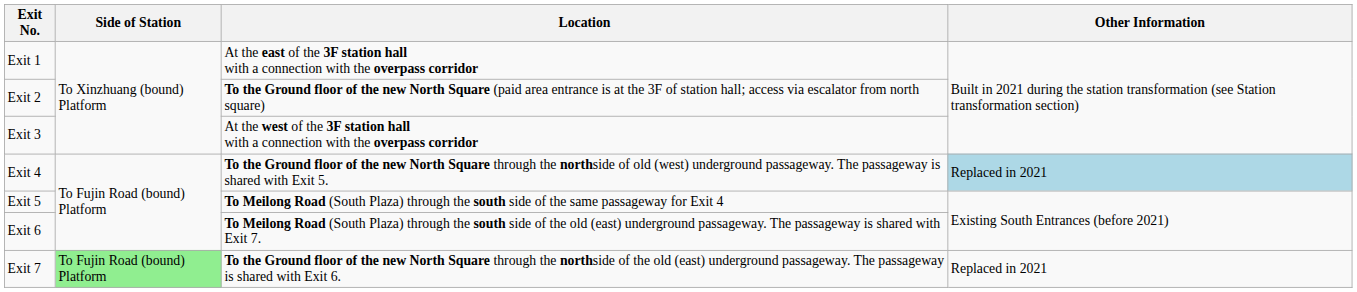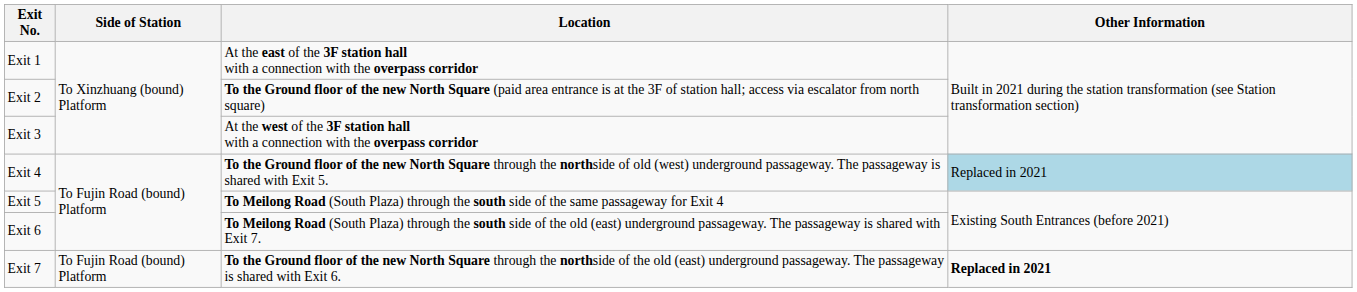(122, 268) lightgreen background -> (122, 268) no background
(999, 268) normal -> (1001, 268) bold
